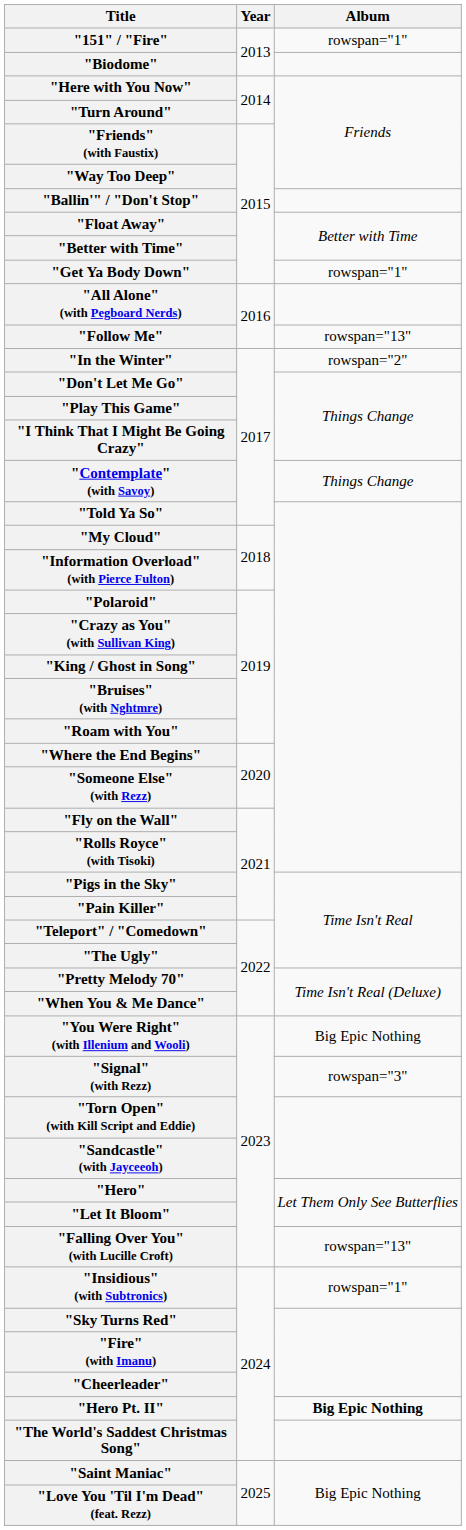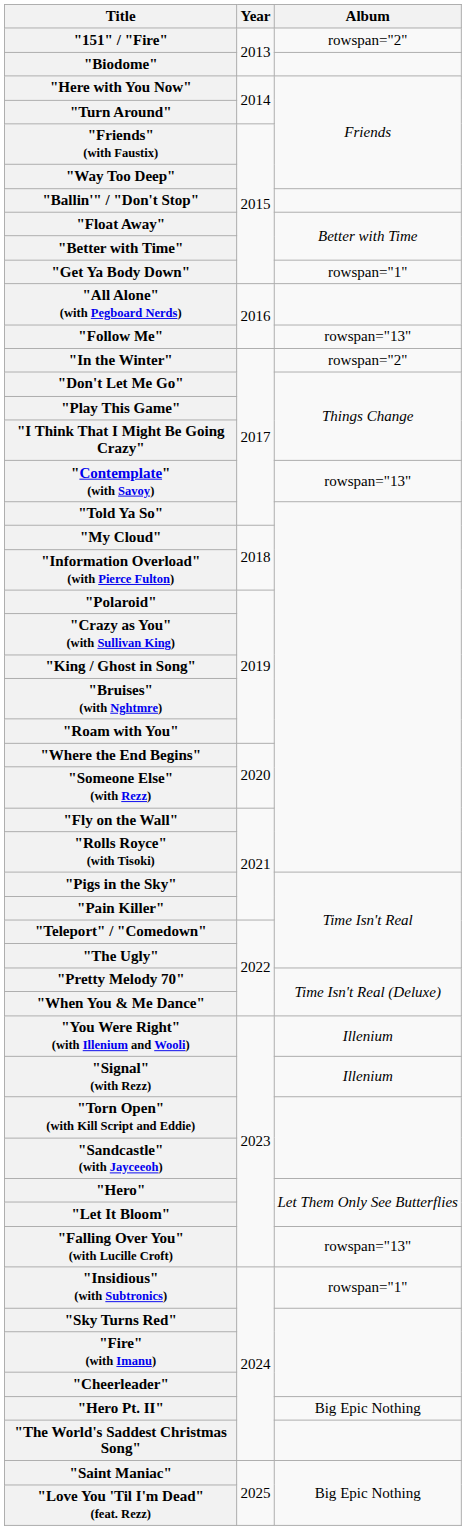(368, 40) rowspan="1" -> (368, 40) rowspan="2"
(368, 481) Things Change -> (368, 481) rowspan="13"
(368, 1035) Big Epic Nothing -> (368, 1035) Illenium
(368, 1076) rowspan="3" -> (368, 1076) Illenium
(368, 1408) bold -> (368, 1408) normal
